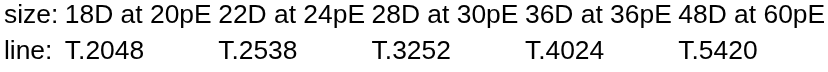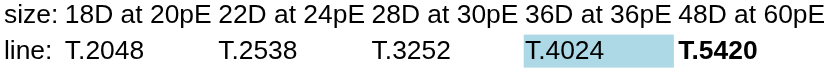(565, 50) no background -> (565, 50) lightblue background
(718, 50) normal -> (718, 50) bold
